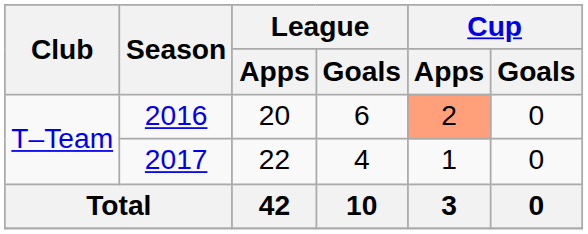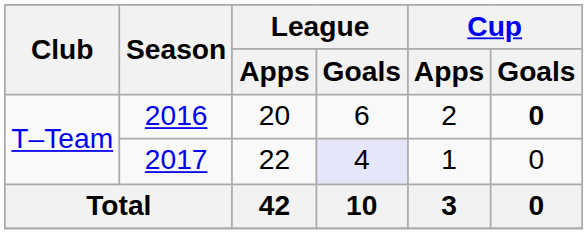(449, 116) lightsalmon background -> (449, 116) no background
(536, 116) normal -> (536, 116) bold
(362, 160) no background -> (362, 160) lavender background
